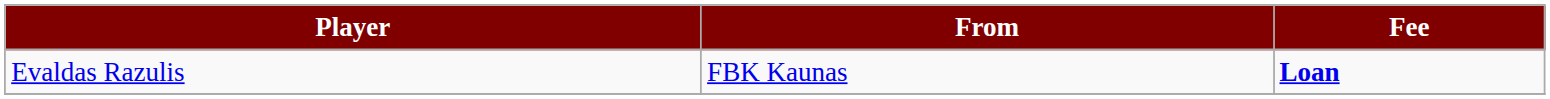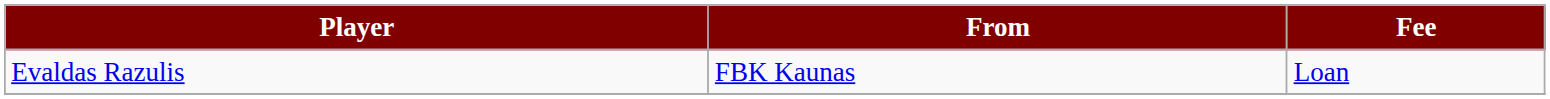(1310, 71) bold -> (1321, 71) normal
